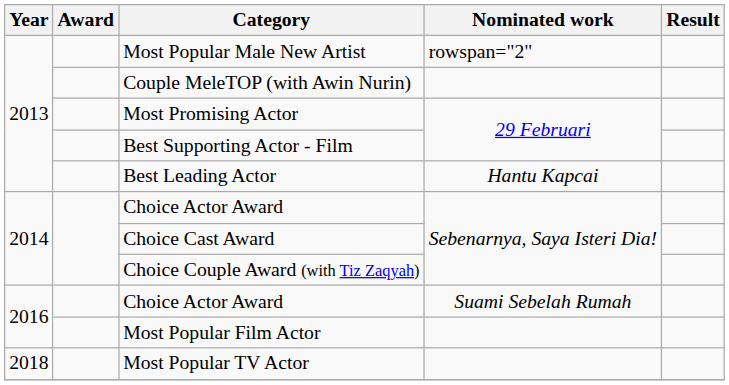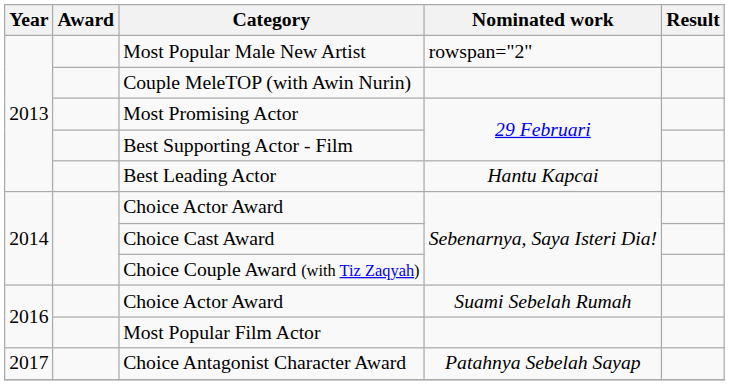+ row: (265, 363)
- row: (216, 363)
